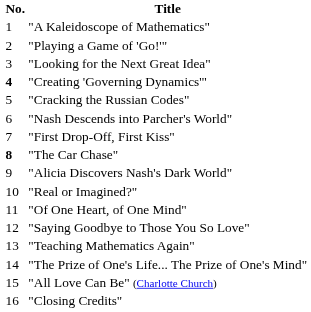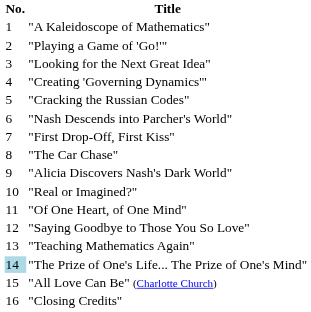(9, 82) bold -> (9, 82) normal
(9, 155) bold -> (9, 155) normal
(12, 264) no background -> (12, 264) lightblue background
